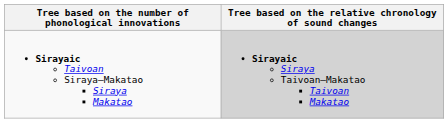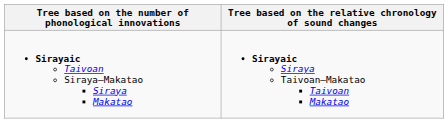(332, 80) lightgrey background -> (332, 80) no background
